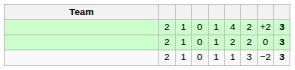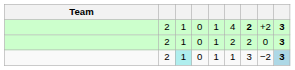(249, 27) normal -> (249, 27) bold
(183, 57) no background -> (183, 57) paleturquoise background
(282, 57) no background -> (282, 57) lightblue background
